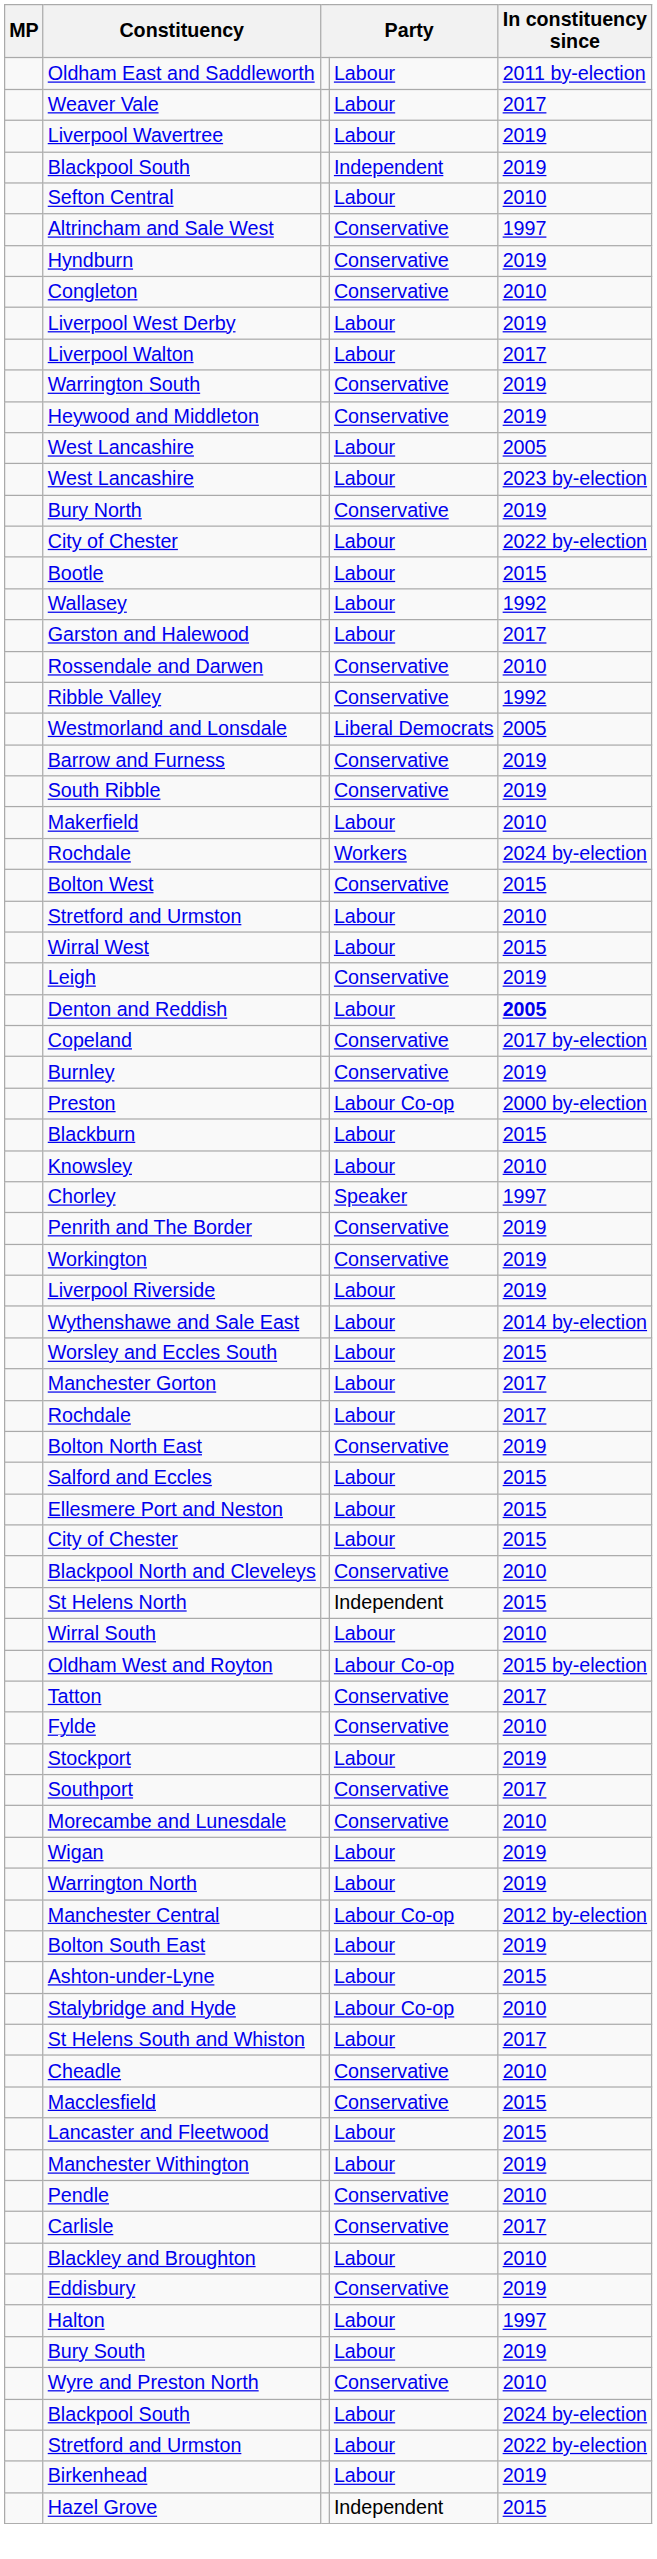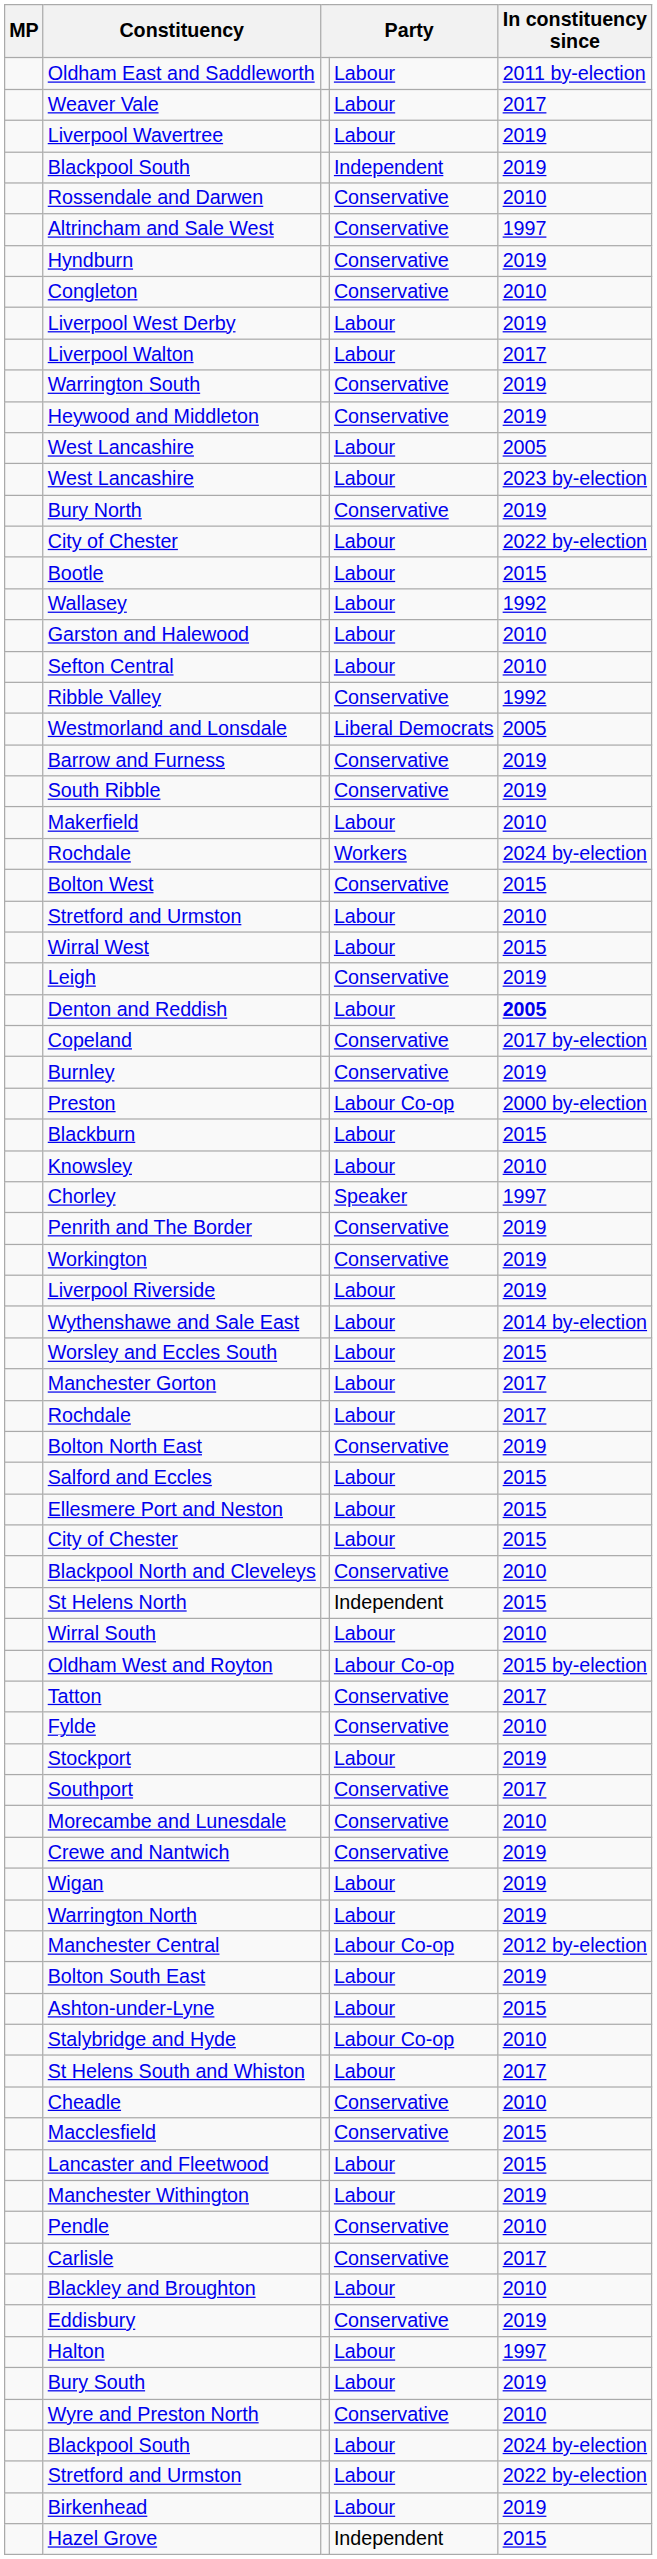rows swapped: (156, 666) <-> (111, 198)
(525, 635) 2017 -> (525, 635) 2010
+ row: (139, 1852)
